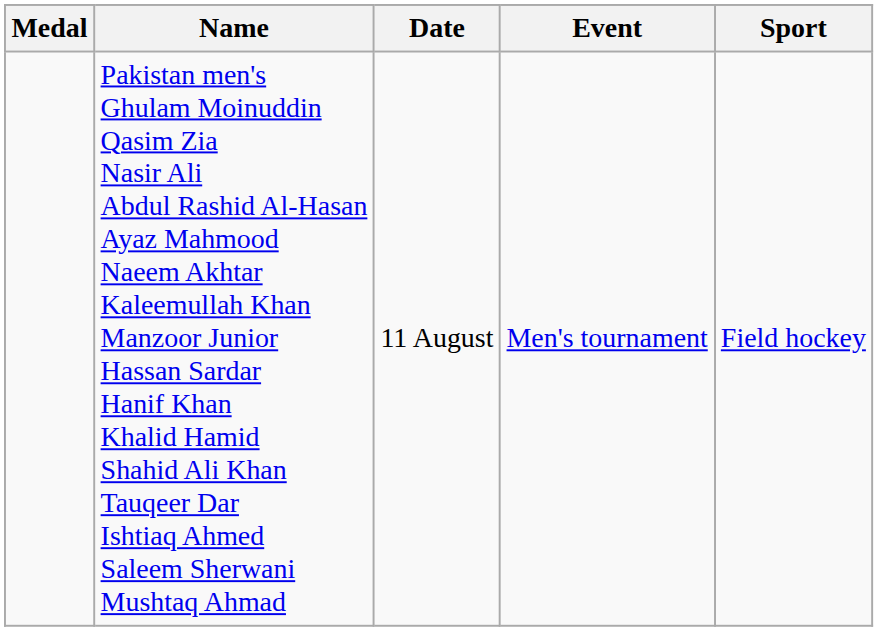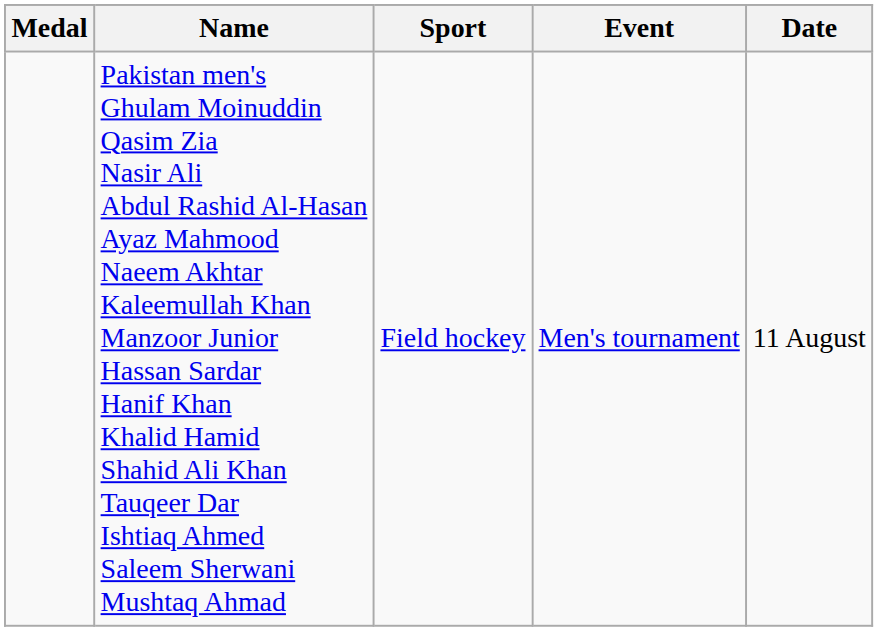columns swapped: (793, 27) <-> (437, 27)
